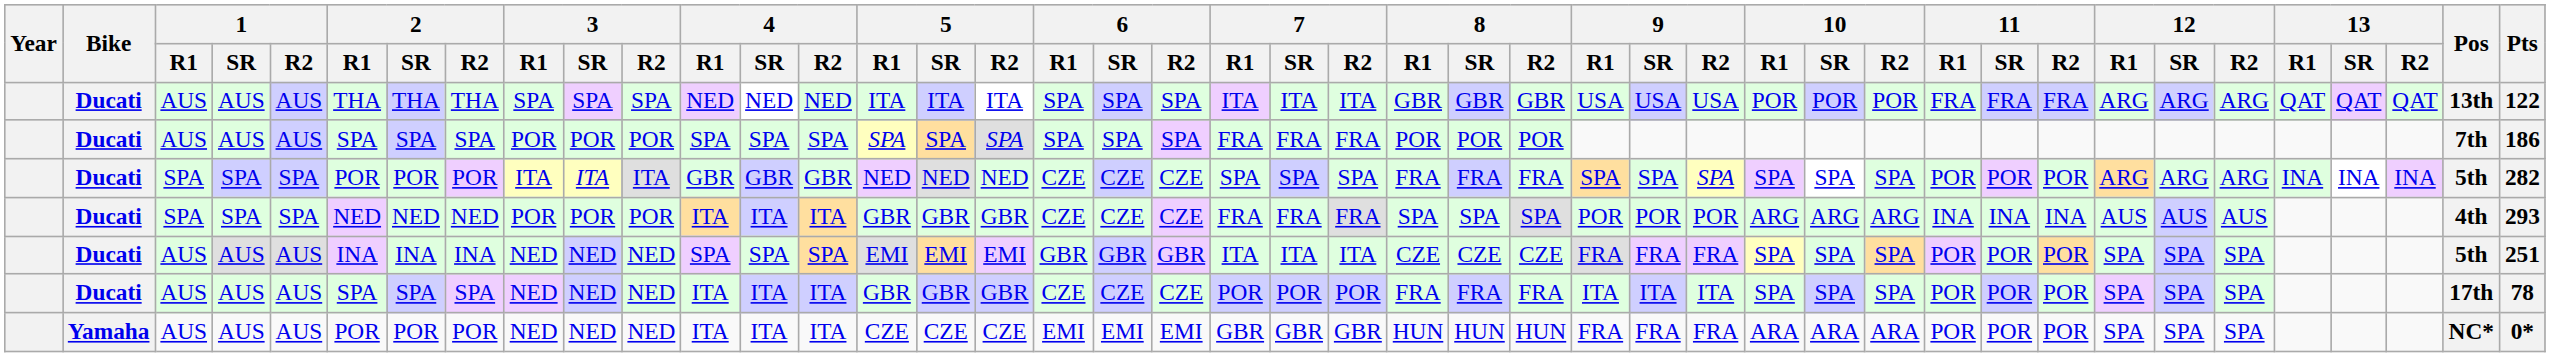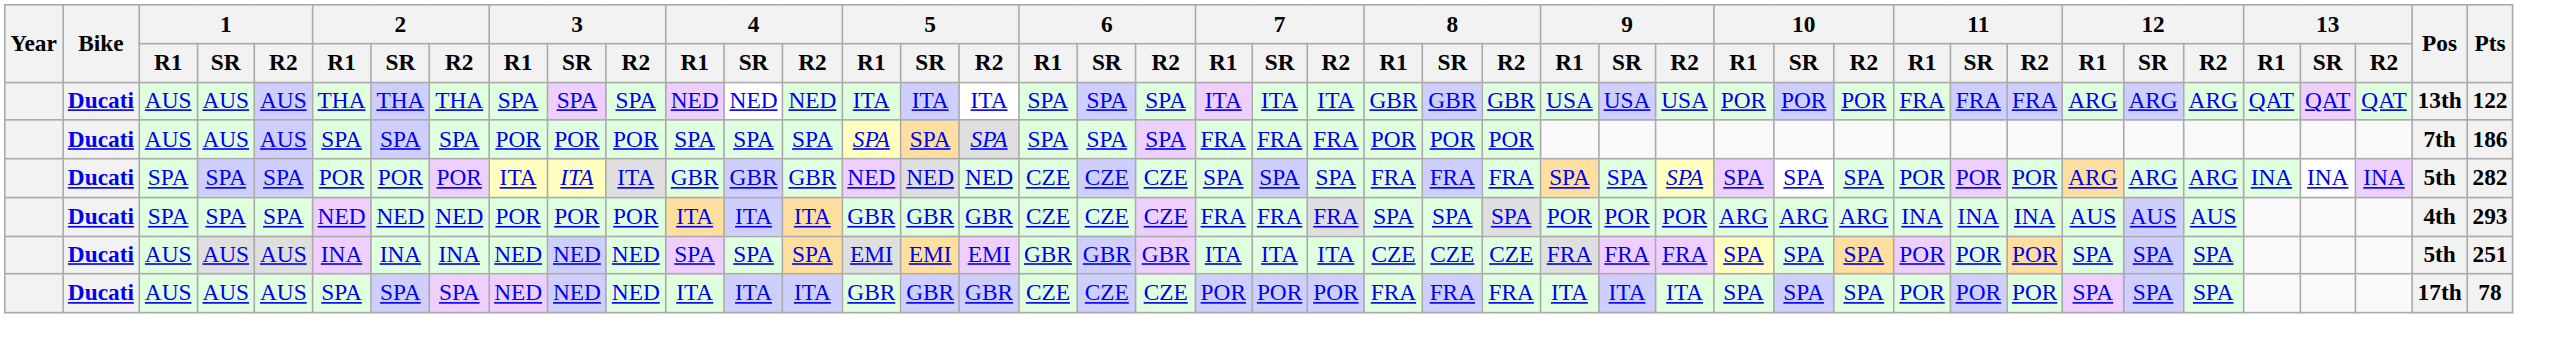- row: (109, 331)
